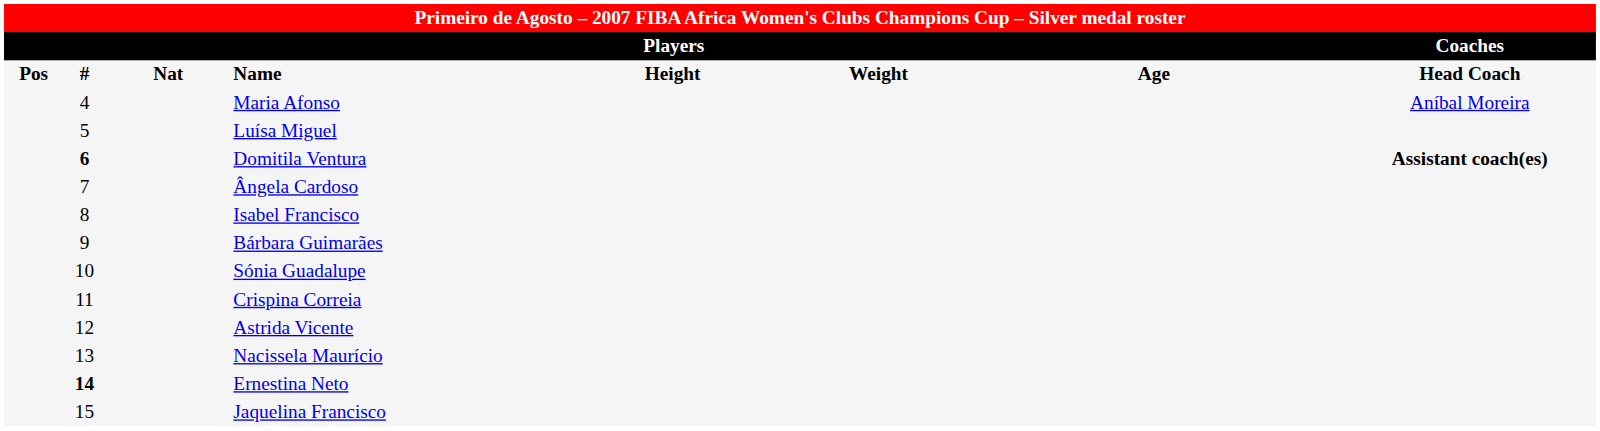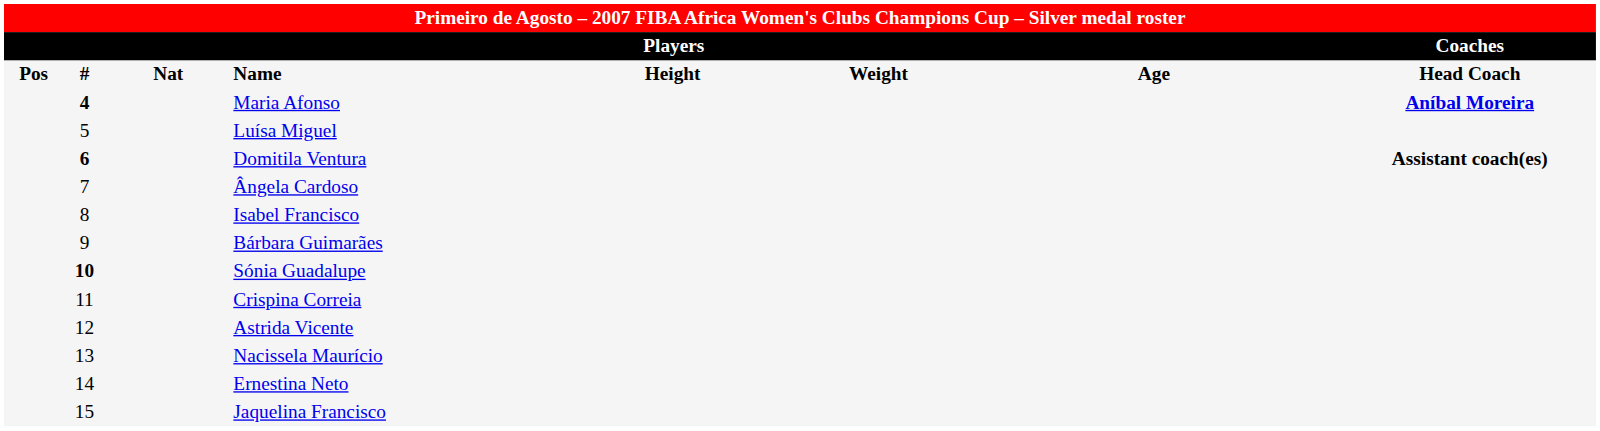(84, 102) normal -> (84, 102) bold
(1470, 102) normal -> (1470, 102) bold
(84, 271) normal -> (84, 271) bold
(84, 383) bold -> (84, 383) normal
